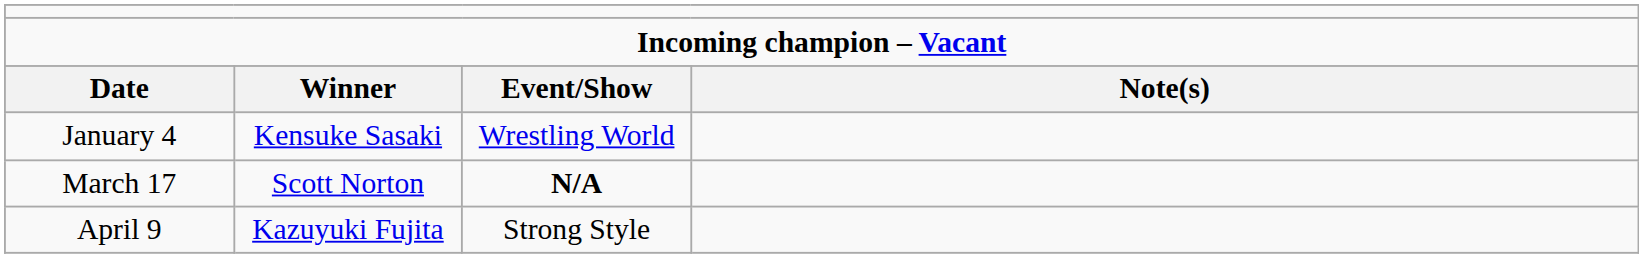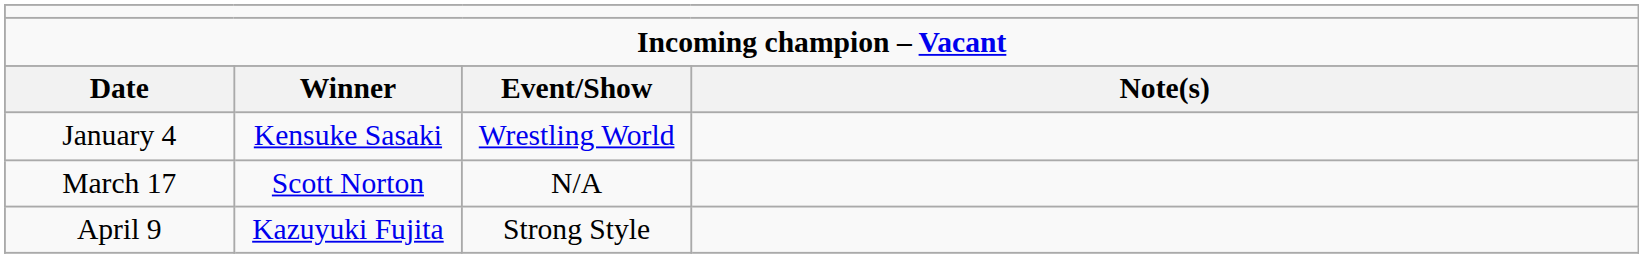(577, 182) bold -> (577, 182) normal
